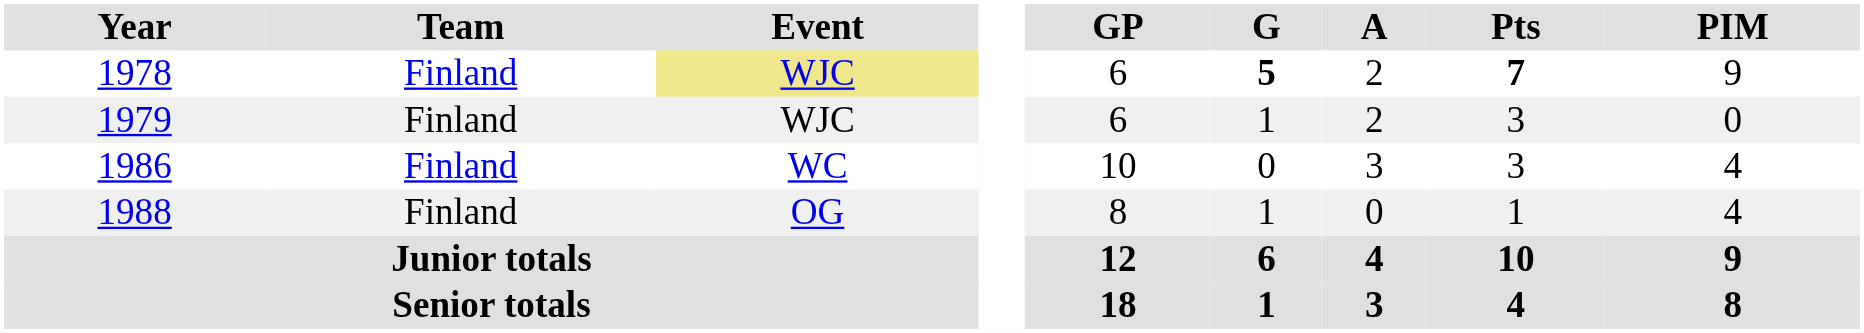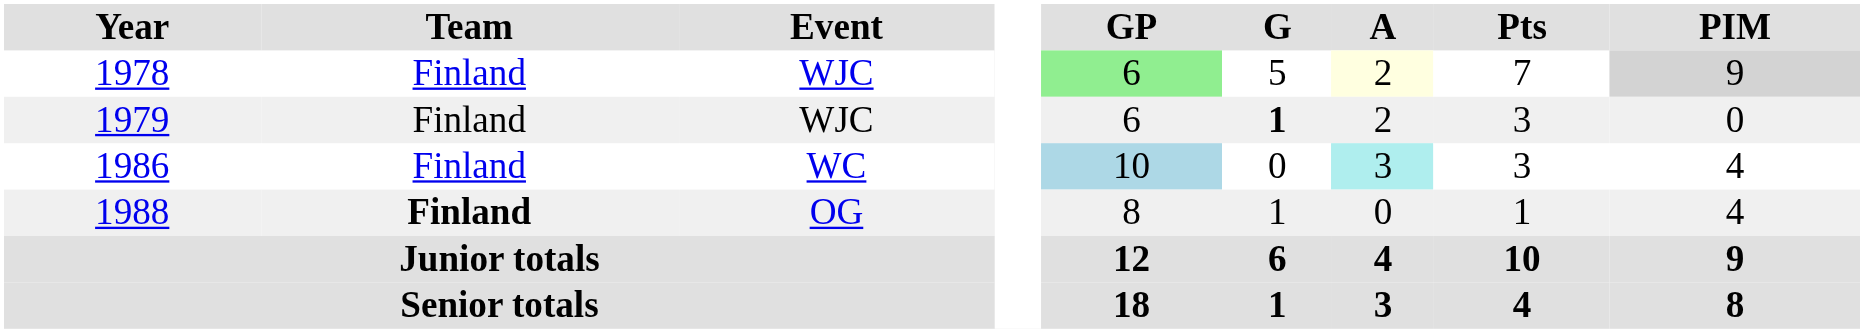(818, 72) khaki background -> (836, 72) no background
(1118, 72) no background -> (1131, 72) lightgreen background
(1267, 72) bold -> (1277, 72) normal
(1374, 72) no background -> (1383, 72) lightyellow background
(1516, 72) bold -> (1522, 72) normal
(1733, 72) no background -> (1735, 72) lightgrey background
(1267, 119) normal -> (1277, 119) bold
(1118, 165) no background -> (1131, 165) lightblue background
(1374, 165) no background -> (1383, 165) paleturquoise background
(461, 212) normal -> (469, 212) bold
